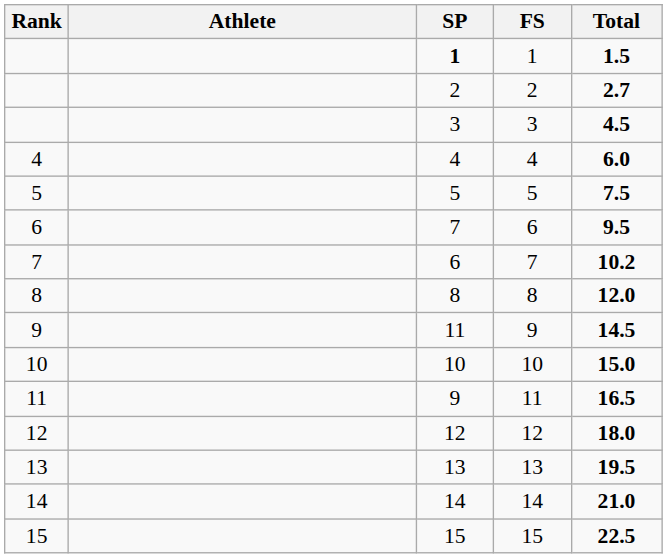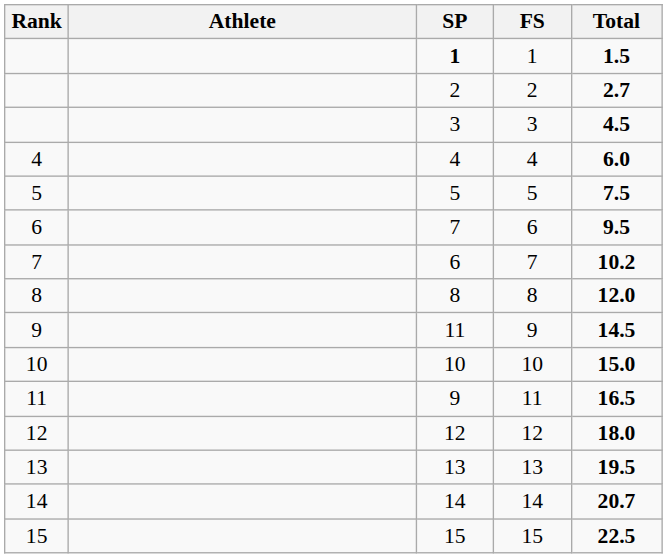(616, 501) 21.0 -> (616, 501) 20.7
